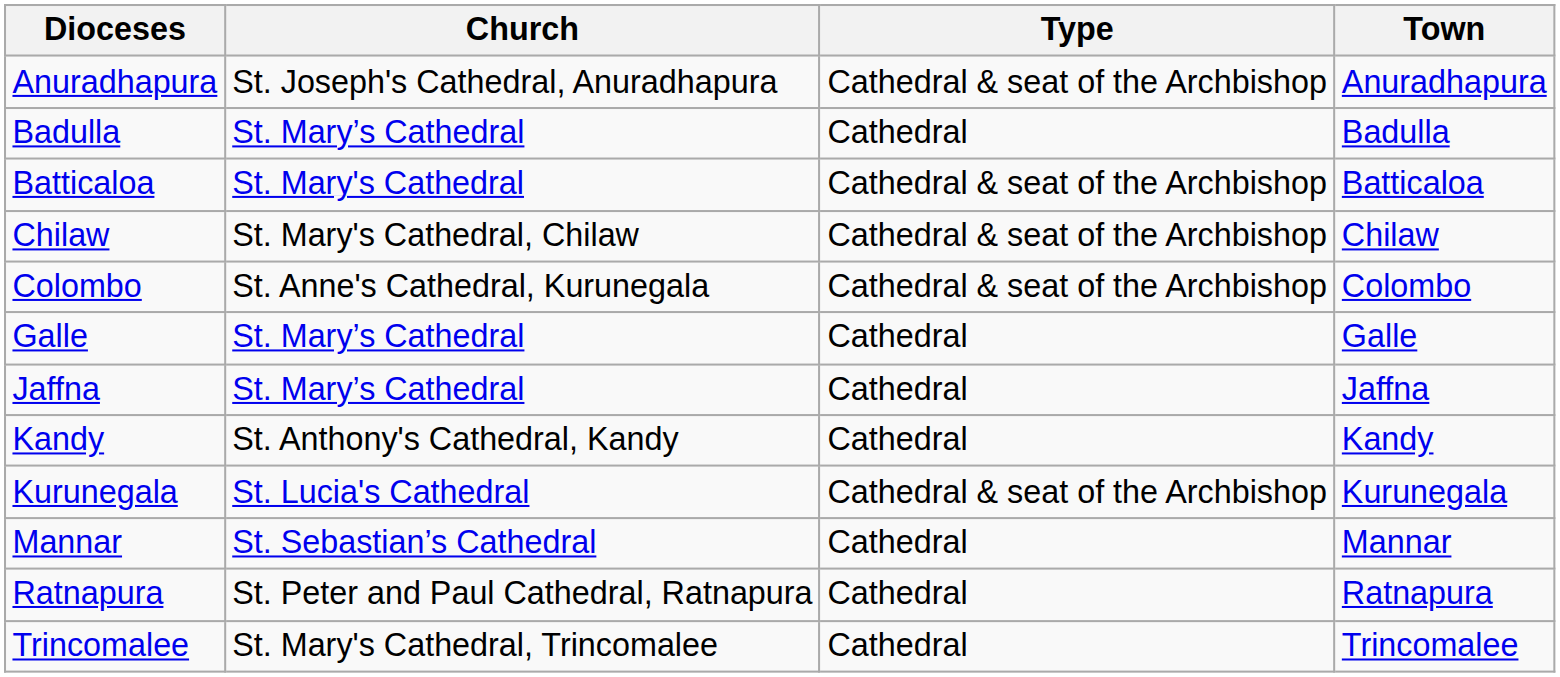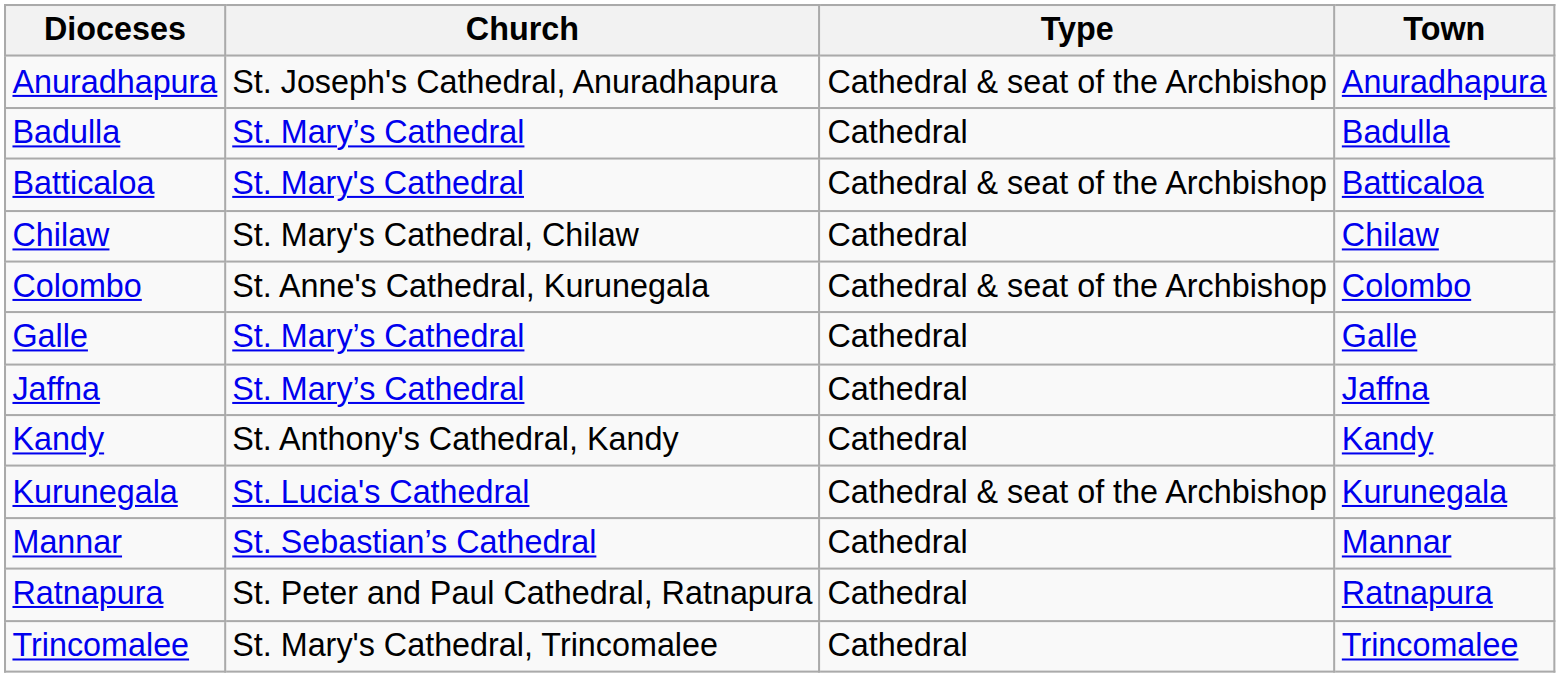(1077, 235) Cathedral & seat of the Archbishop -> (898, 235) Cathedral
